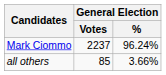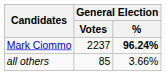(141, 45) normal -> (141, 45) bold
